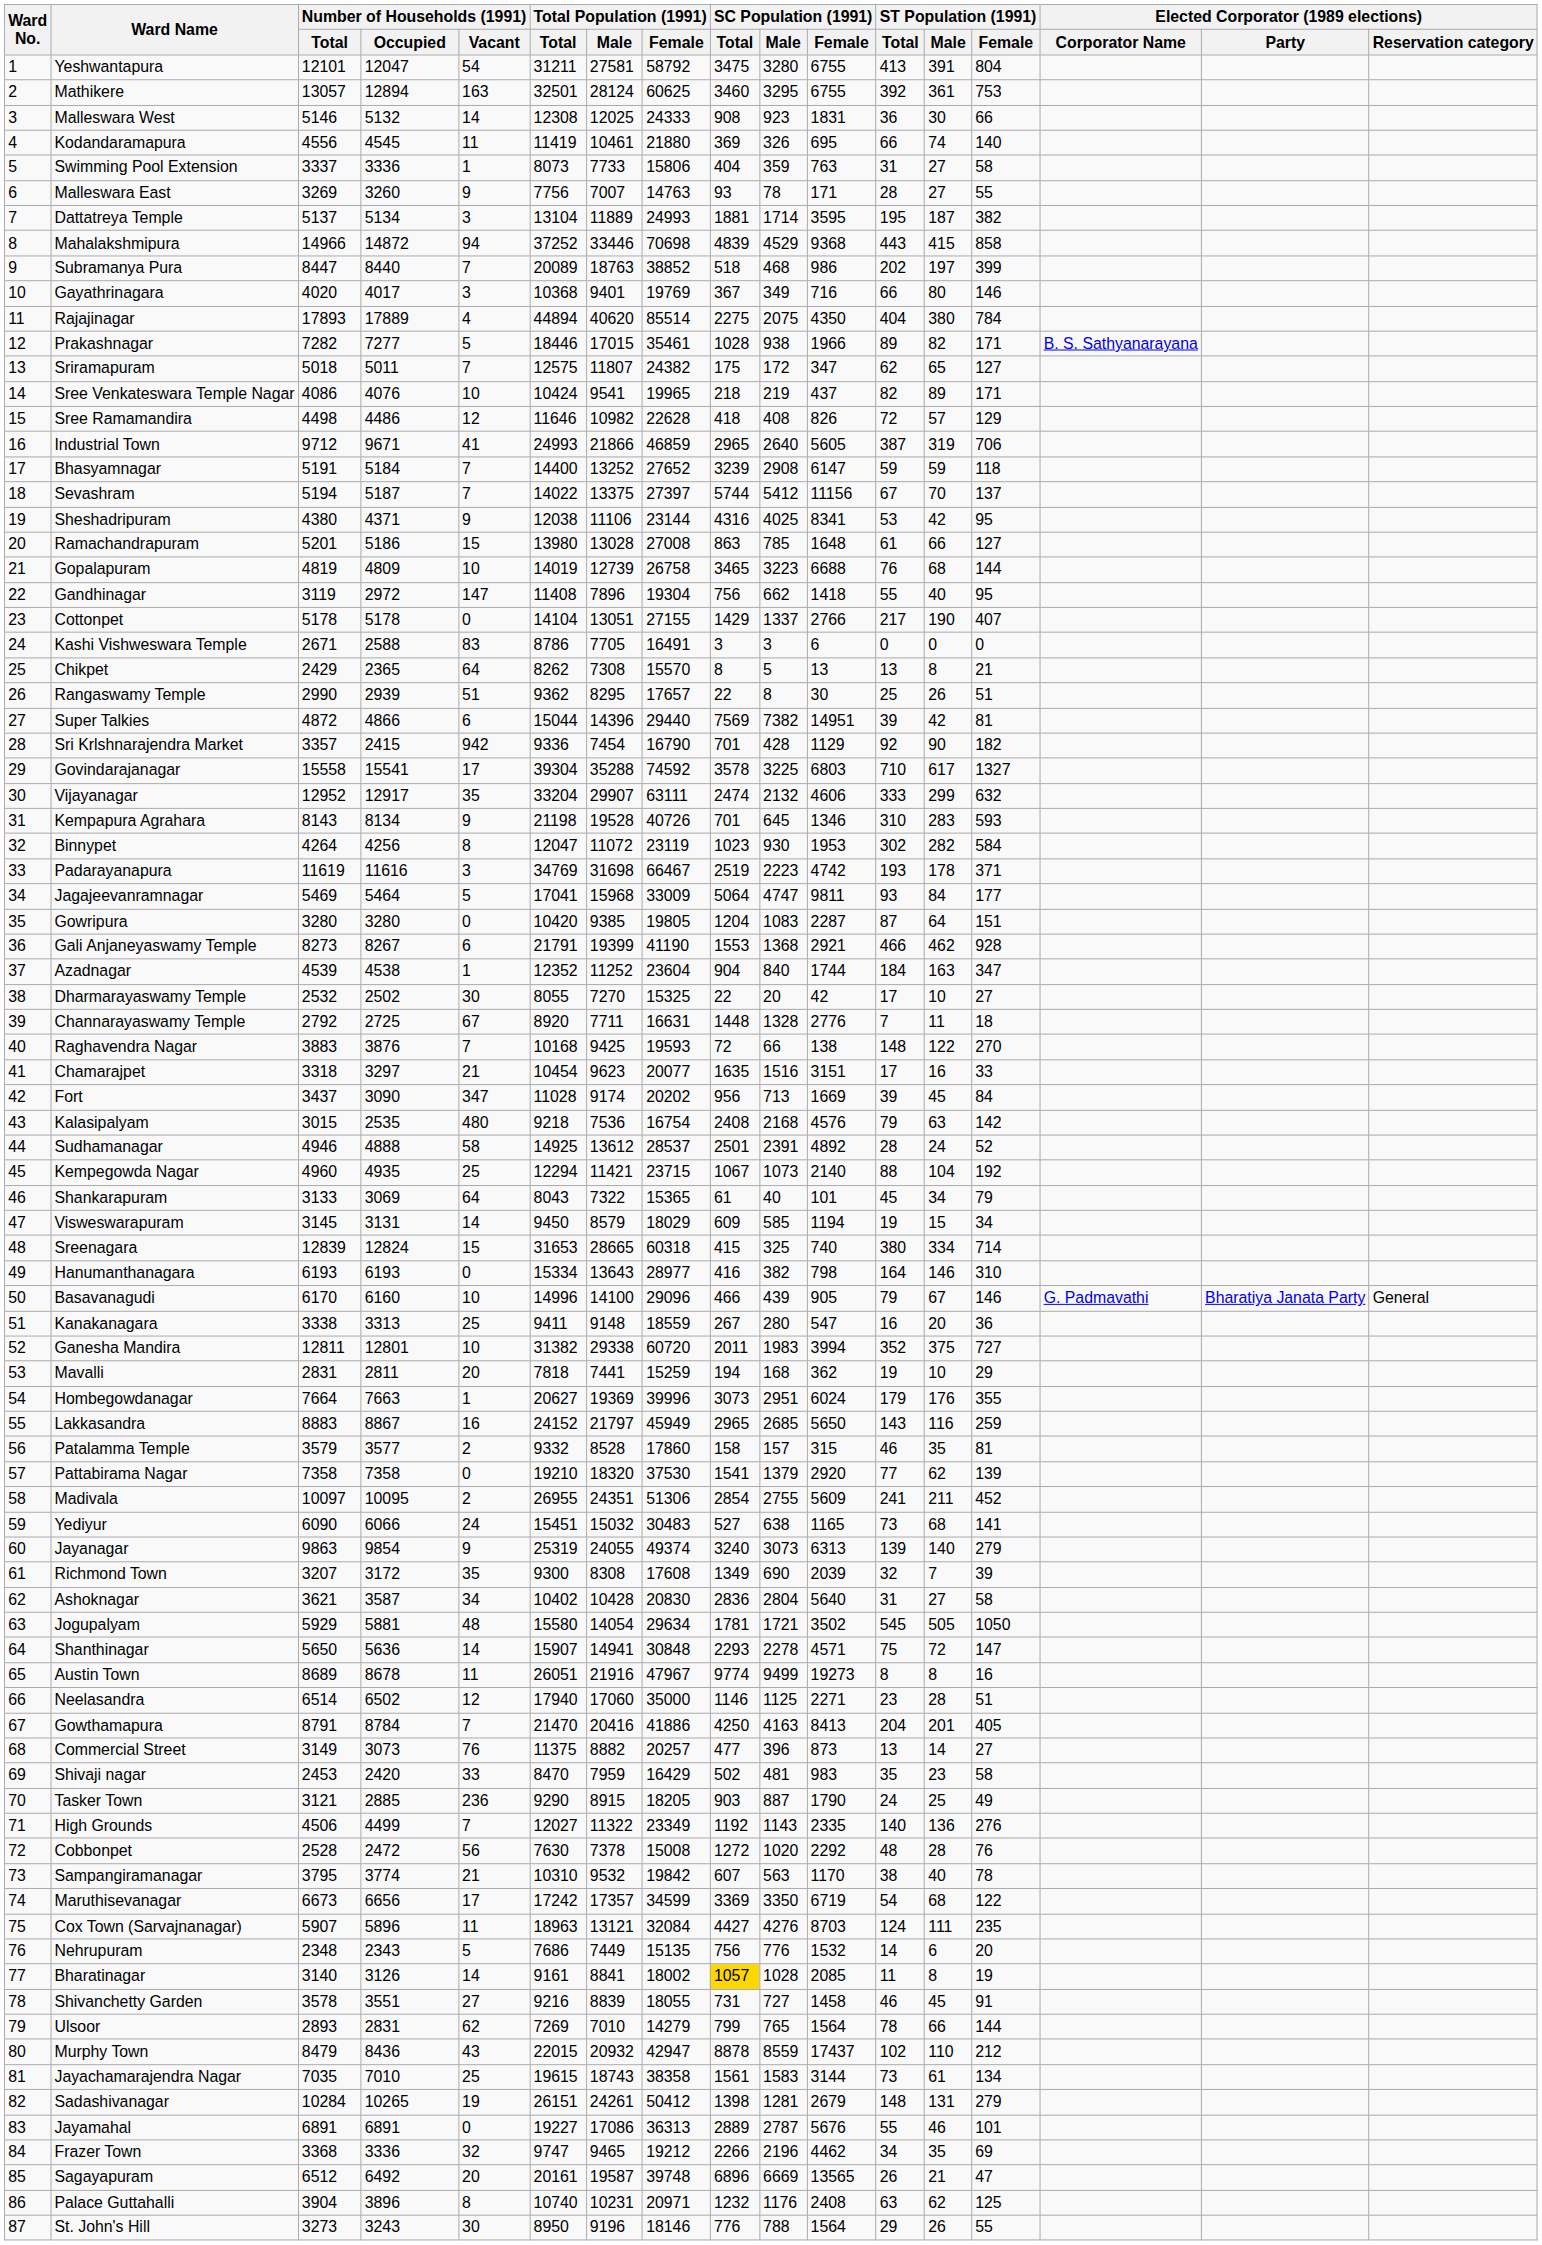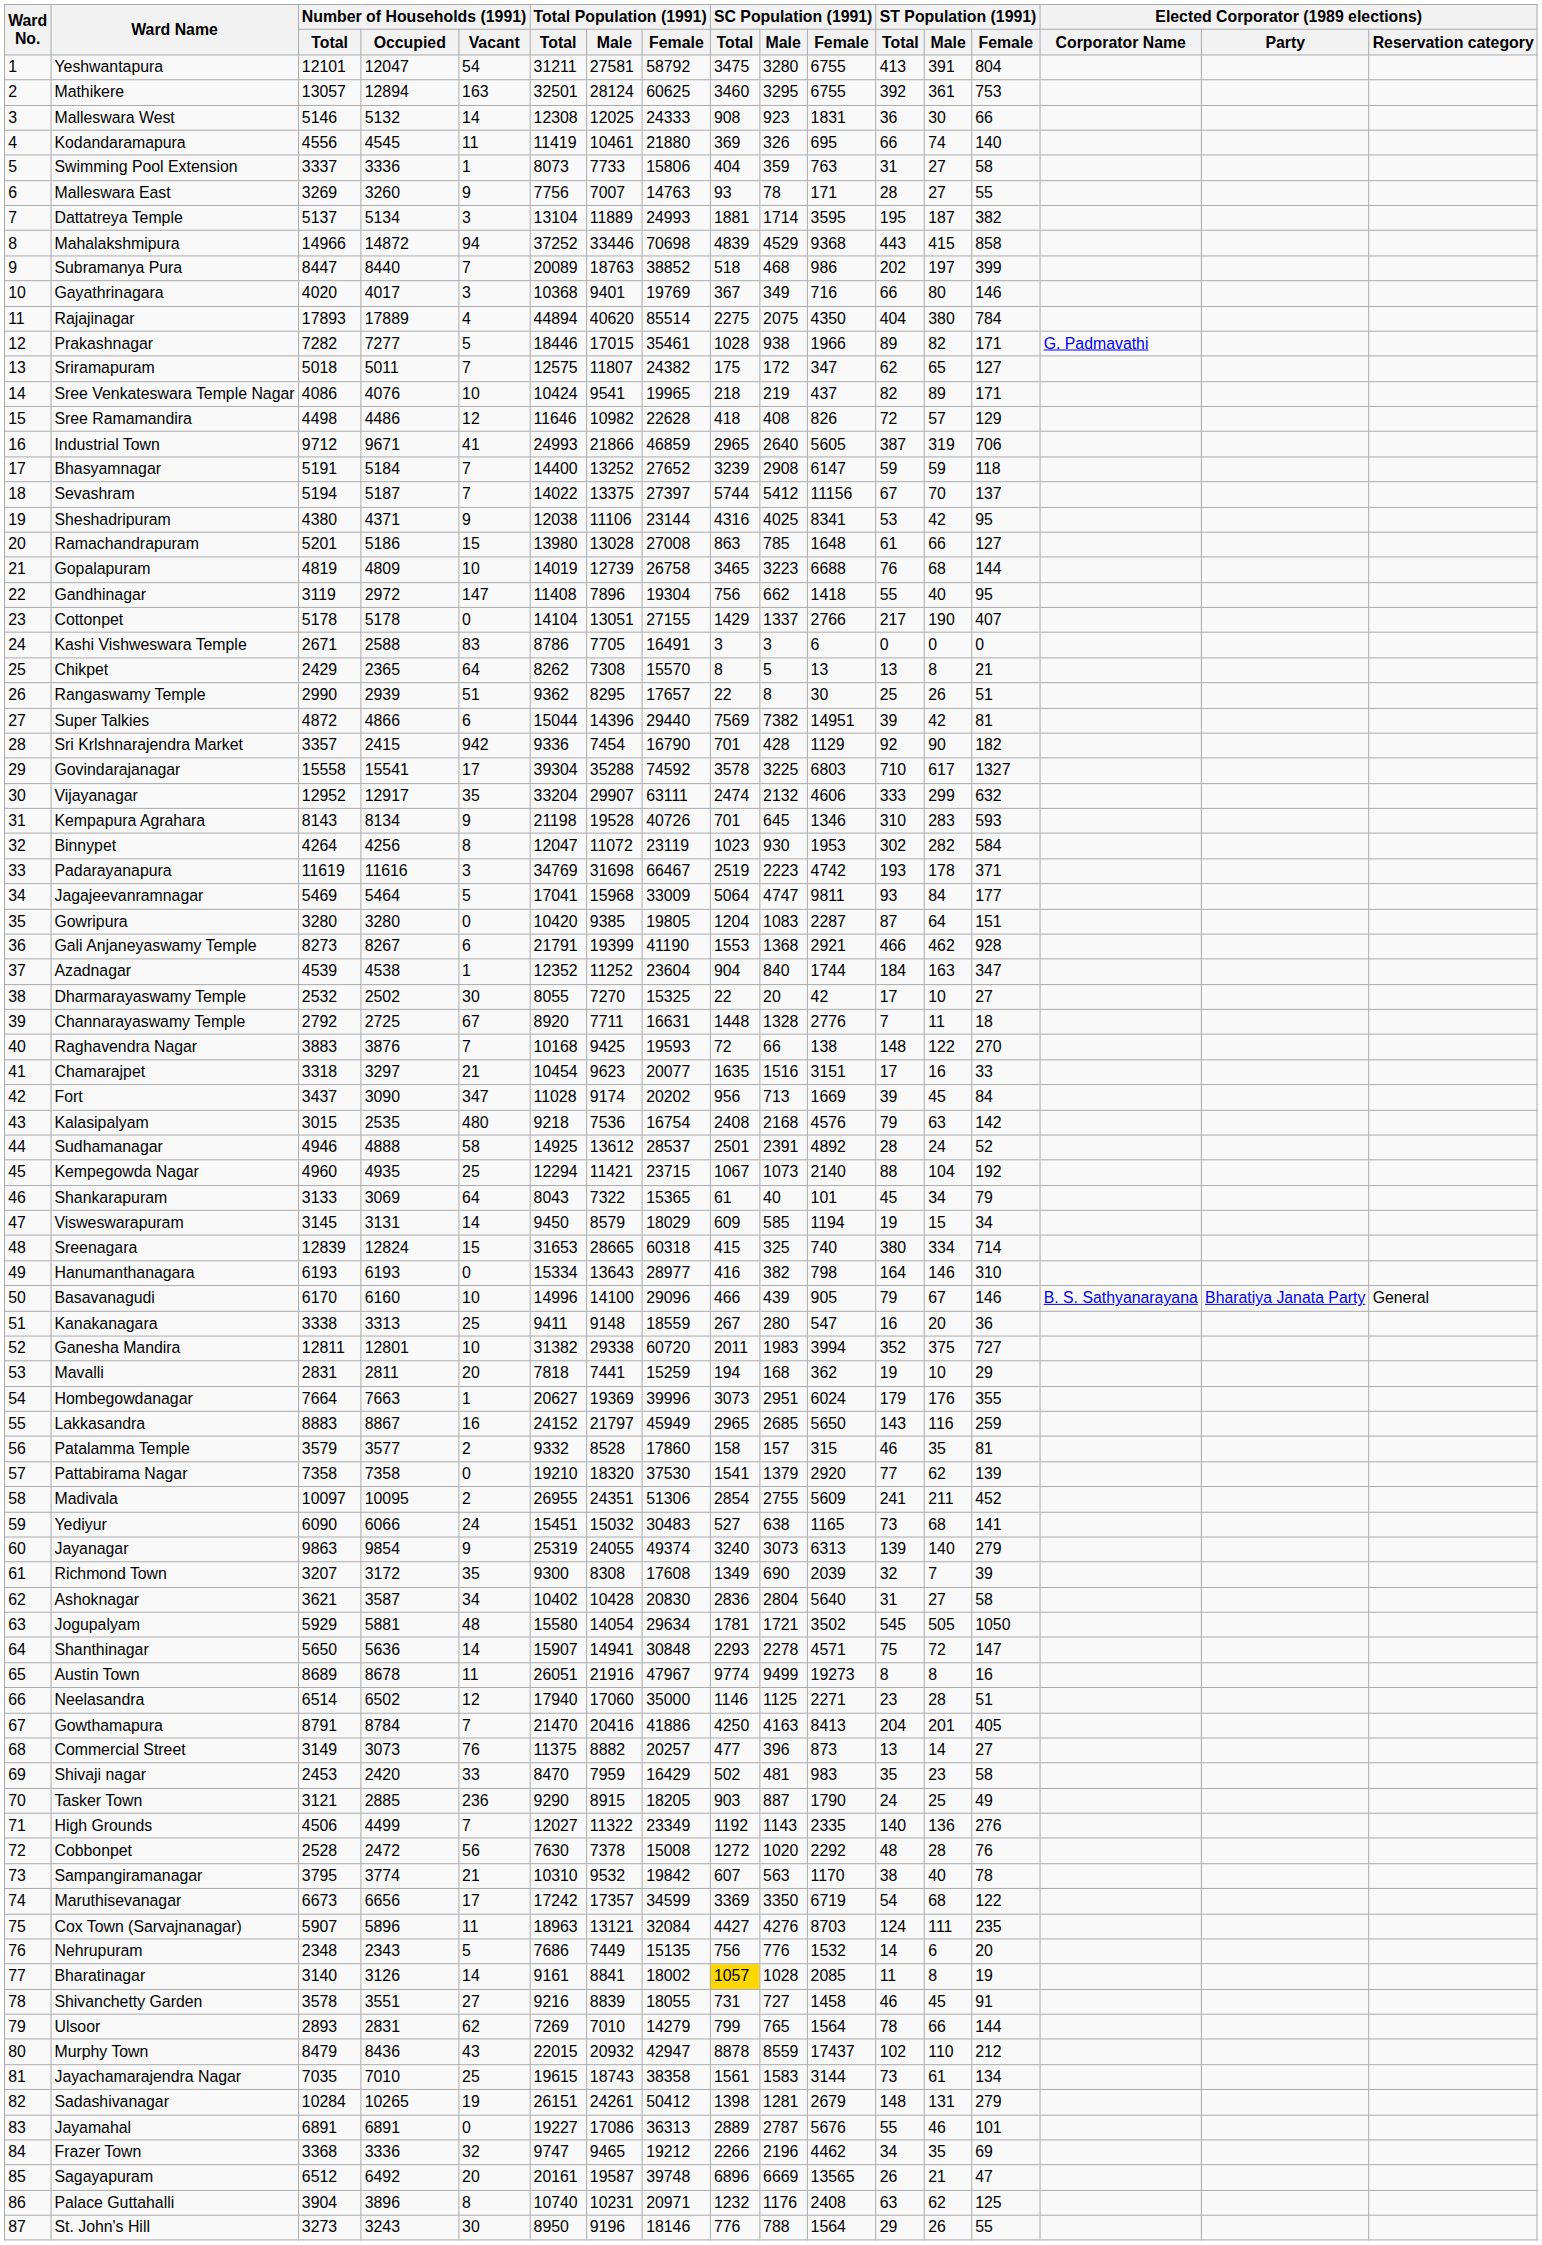(1121, 343) B. S. Sathyanarayana -> (1096, 343) G. Padmavathi
(1096, 1298) G. Padmavathi -> (1121, 1298) B. S. Sathyanarayana
